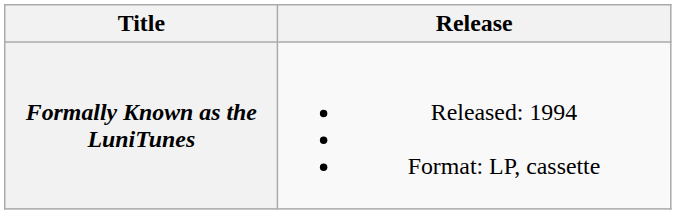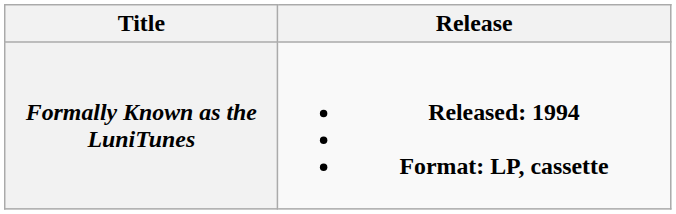(474, 139) normal -> (474, 139) bold
